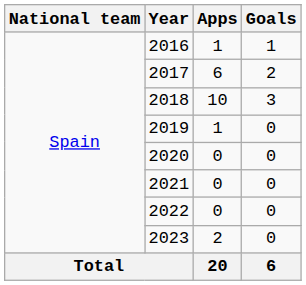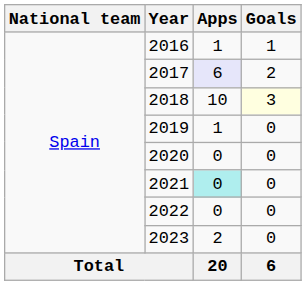(217, 74) no background -> (217, 74) lavender background
(271, 101) no background -> (271, 101) lightyellow background
(217, 184) no background -> (217, 184) paleturquoise background
